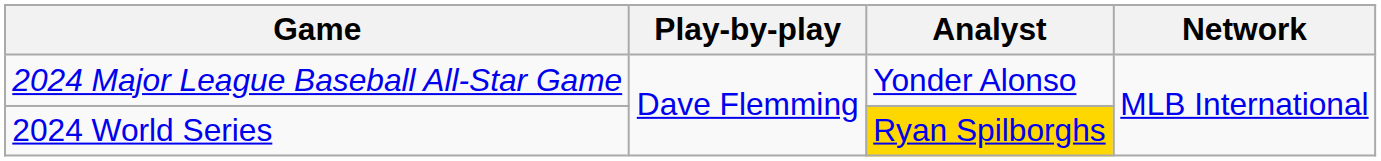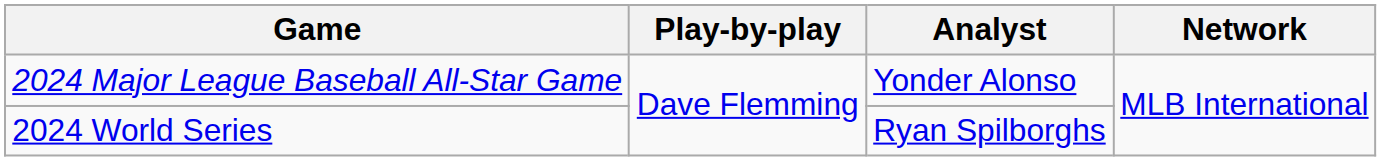(989, 130) gold background -> (989, 130) no background
